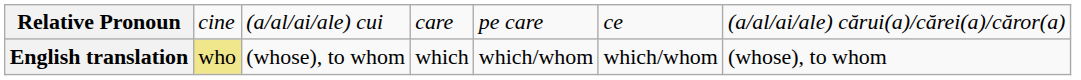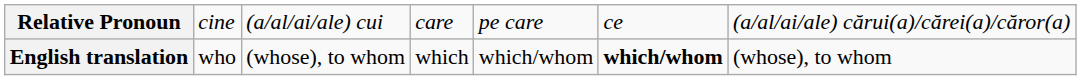(217, 56) khaki background -> (217, 56) no background
(661, 56) normal -> (663, 56) bold
